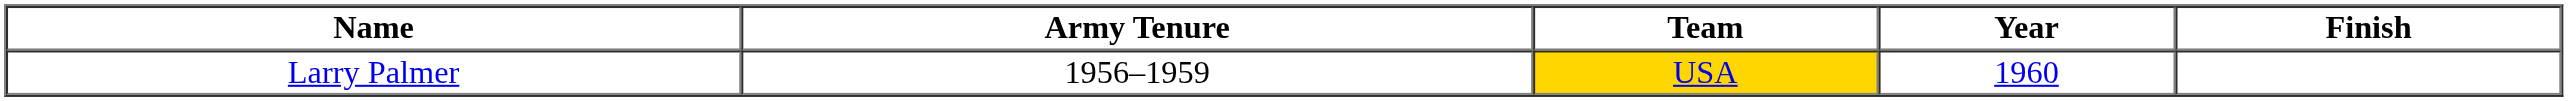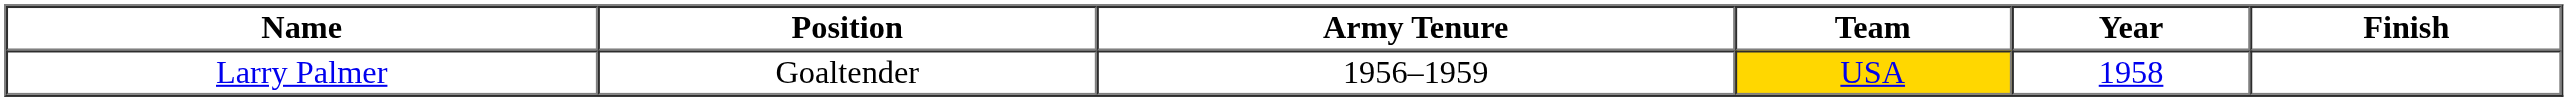+ column: (847, 27)
(2026, 72) 1960 -> (2131, 72) 1958
